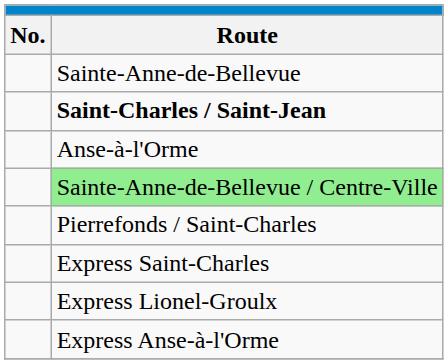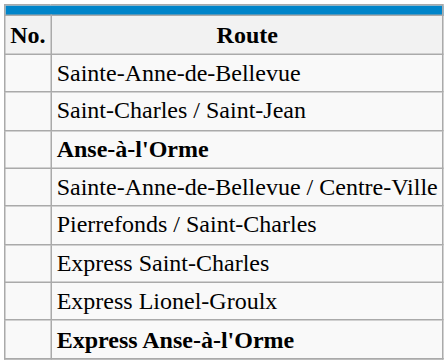(191, 110) bold -> (181, 110) normal
(127, 148) normal -> (133, 148) bold
(247, 186) lightgreen background -> (247, 186) no background
(168, 339) normal -> (175, 339) bold
